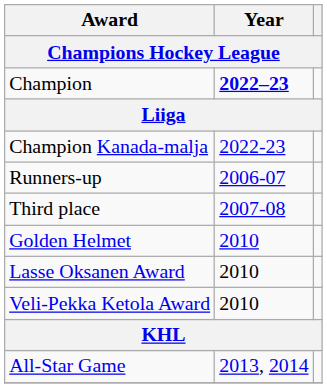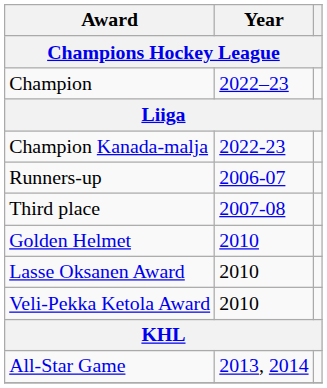(254, 83) bold -> (254, 83) normal
